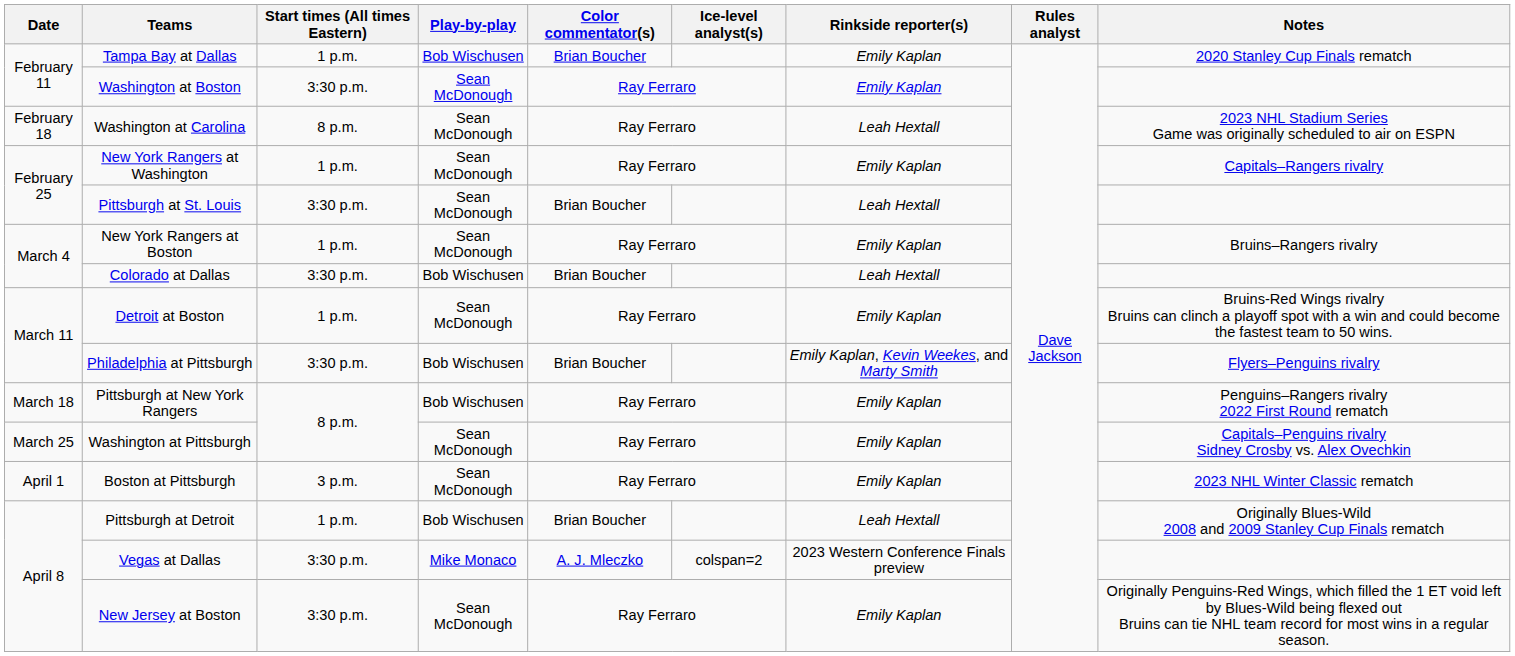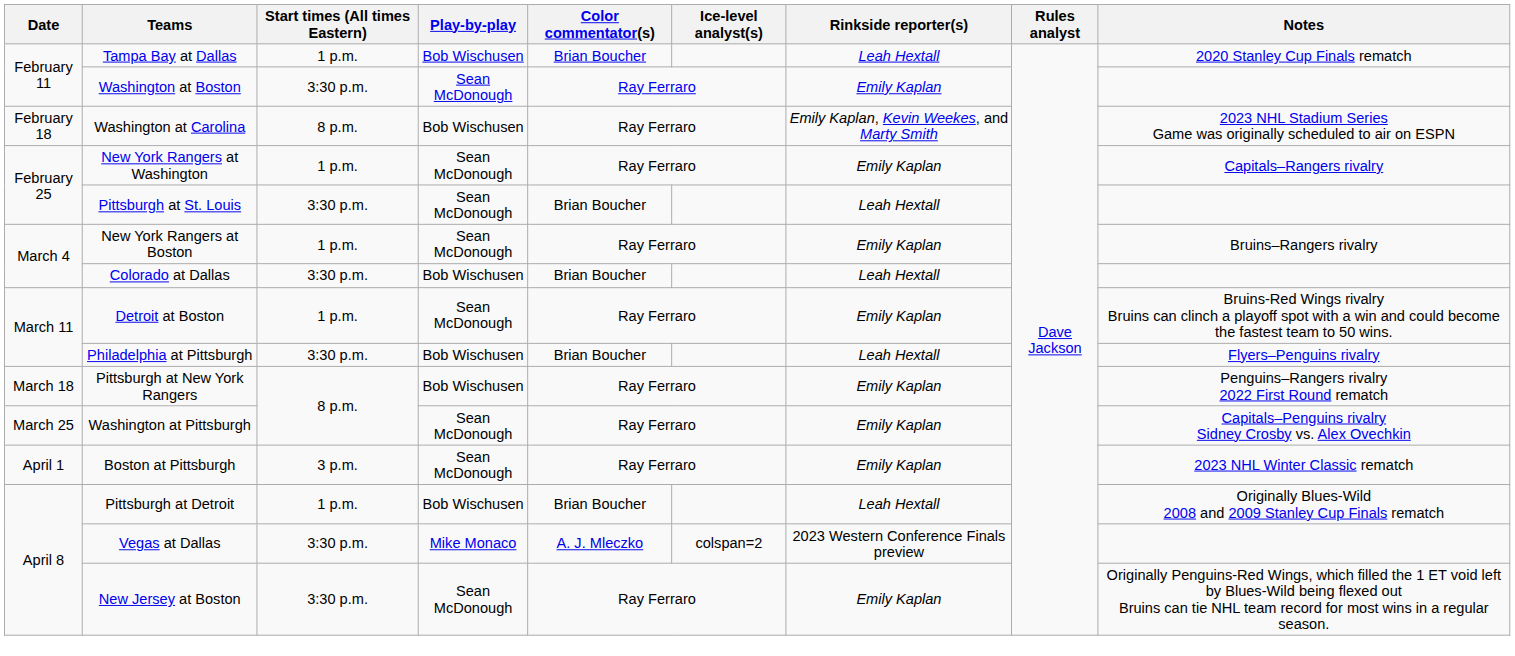(899, 56) Emily Kaplan -> (899, 56) Leah Hextall
(473, 126) Sean McDonough -> (473, 126) Bob Wischusen
(899, 126) Leah Hextall -> (899, 126) Emily Kaplan, Kevin Weekes, and Marty Smith
(899, 363) Emily Kaplan, Kevin Weekes, and Marty Smith -> (899, 355) Leah Hextall
